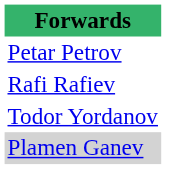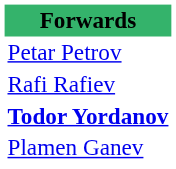(83, 116) normal -> (88, 116) bold
(75, 147) lightgrey background -> (75, 147) no background
